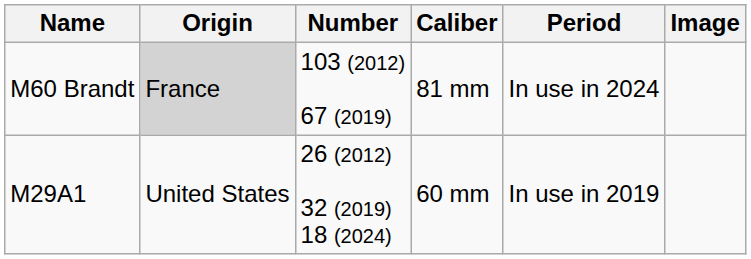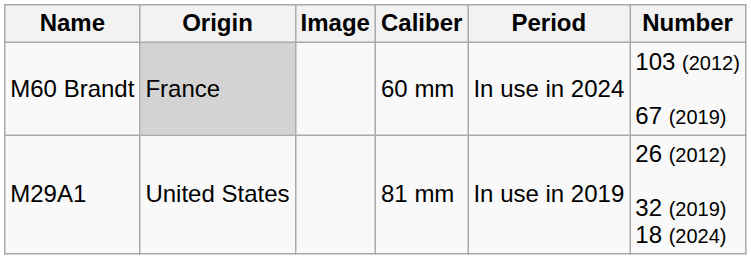columns swapped: (353, 23) <-> (705, 23)
(453, 88) 81 mm -> (418, 88) 60 mm
(453, 194) 60 mm -> (418, 194) 81 mm
